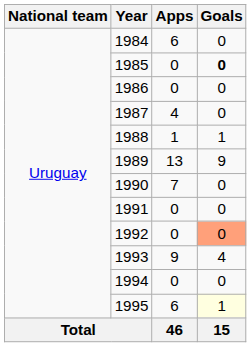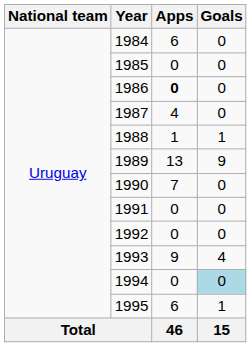(222, 64) bold -> (222, 64) normal
(174, 88) normal -> (174, 88) bold
(222, 233) lightsalmon background -> (222, 233) no background
(222, 281) no background -> (222, 281) lightblue background
(222, 305) lightyellow background -> (222, 305) no background
